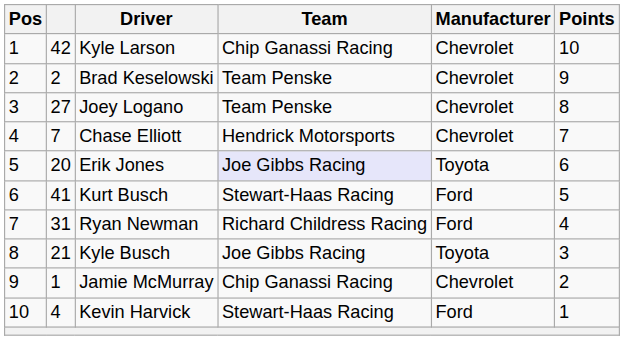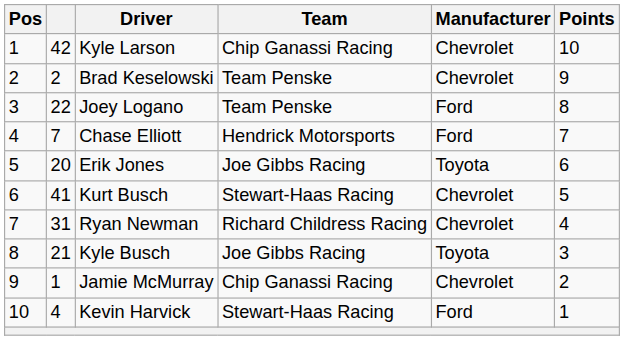(61, 106) 27 -> (61, 106) 22
(474, 106) Chevrolet -> (454, 106) Ford
(474, 135) Chevrolet -> (454, 135) Ford
(294, 165) lavender background -> (294, 165) no background
(454, 194) Ford -> (474, 194) Chevrolet
(454, 223) Ford -> (474, 223) Chevrolet
